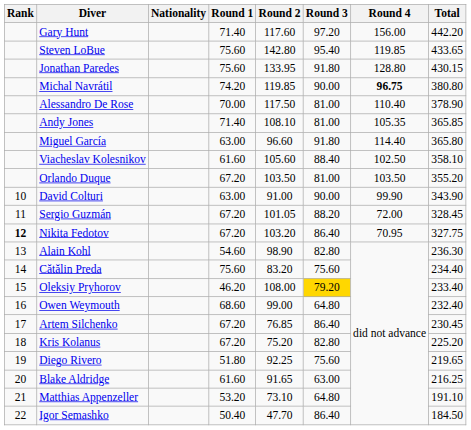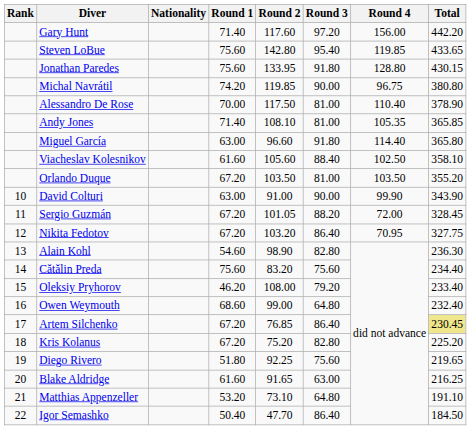(390, 86) bold -> (390, 86) normal
(20, 232) bold -> (20, 232) normal
(327, 287) gold background -> (327, 287) no background
(447, 324) no background -> (447, 324) khaki background
